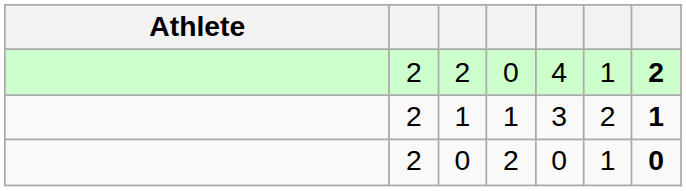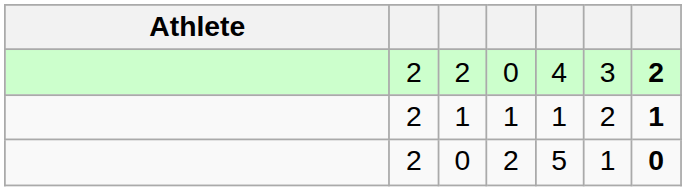(608, 71) 1 -> (608, 71) 3
(559, 116) 3 -> (559, 116) 1
(559, 161) 0 -> (559, 161) 5
